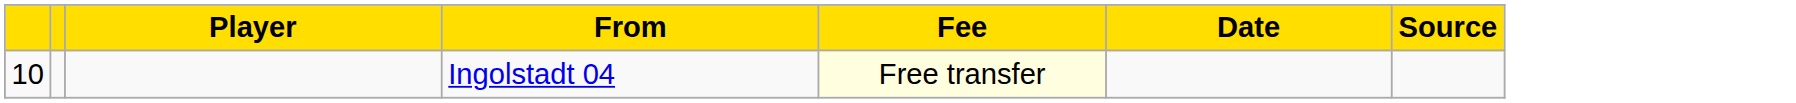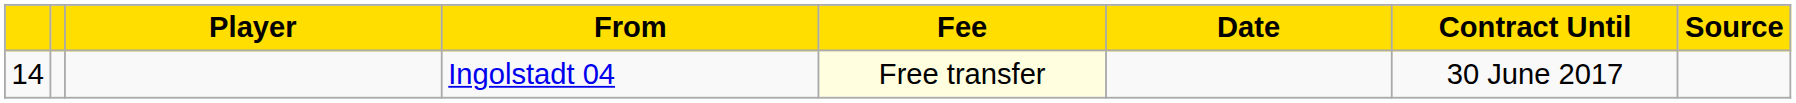+ column: (1535, 27)
(28, 73) 10 -> (28, 73) 14
